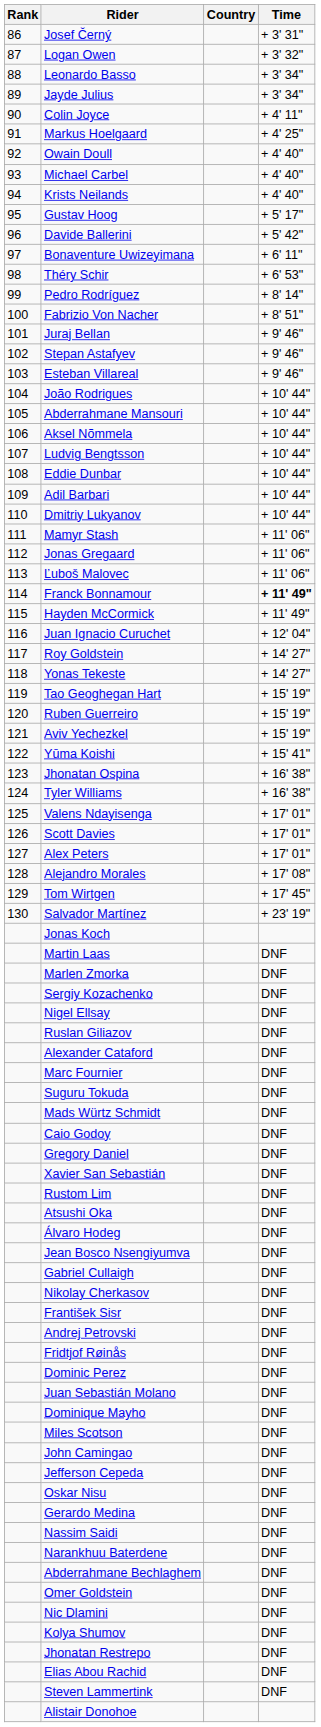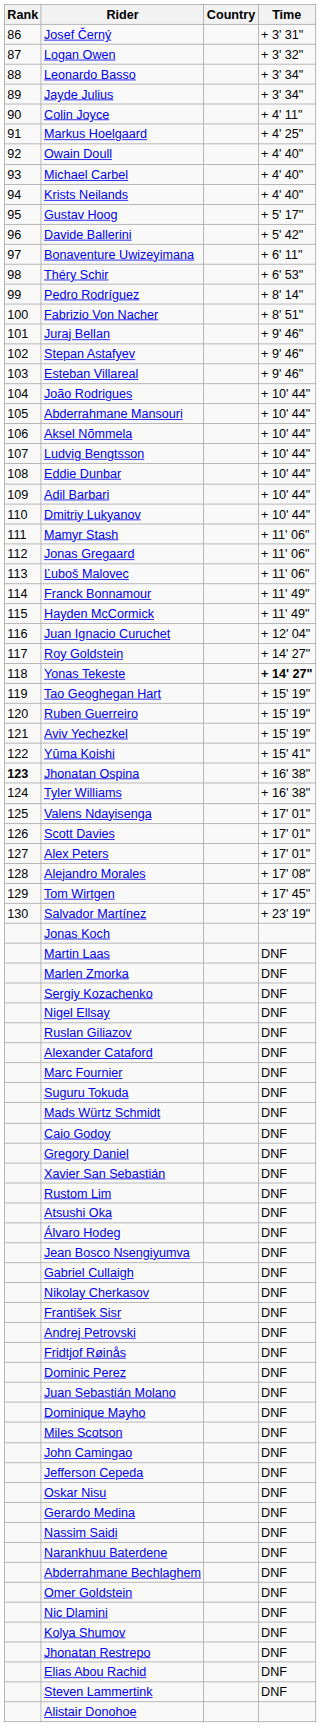(286, 594) bold -> (285, 594) normal
(286, 674) normal -> (287, 674) bold
(18, 774) normal -> (18, 774) bold
